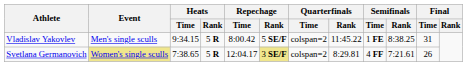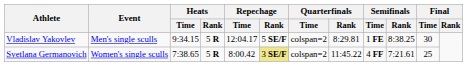(242, 40) 8:00.42 -> (242, 40) 12:04.17
(346, 40) 11:45.22 -> (346, 40) 8:29.81
(428, 40) 31 -> (428, 40) 30
(129, 54) khaki background -> (129, 54) no background
(242, 54) 12:04.17 -> (242, 54) 8:00.42
(346, 54) 8:29.81 -> (346, 54) 11:45.22
(428, 54) 26 -> (428, 54) 25
